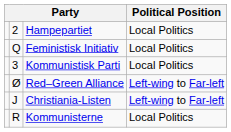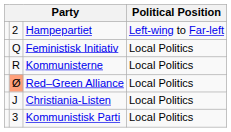(161, 30) Local Politics -> (176, 30) Left-wing to Far-left
rows swapped: (64, 118) <-> (73, 65)
(16, 83) no background -> (16, 83) lightsalmon background
(176, 83) Left-wing to Far-left -> (161, 83) Local Politics
(176, 100) Left-wing to Far-left -> (161, 100) Local Politics
